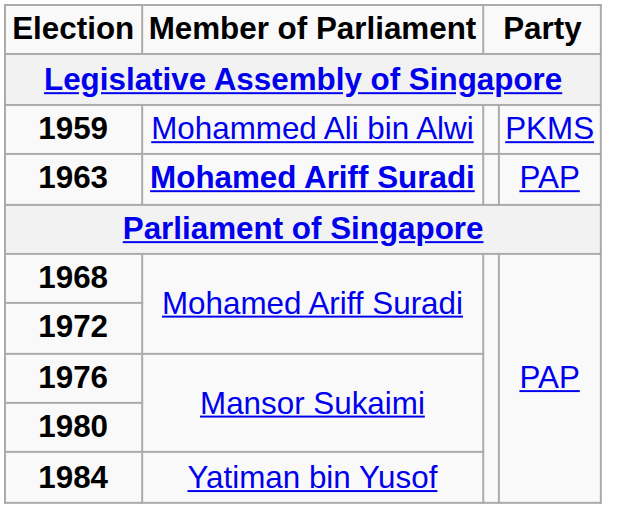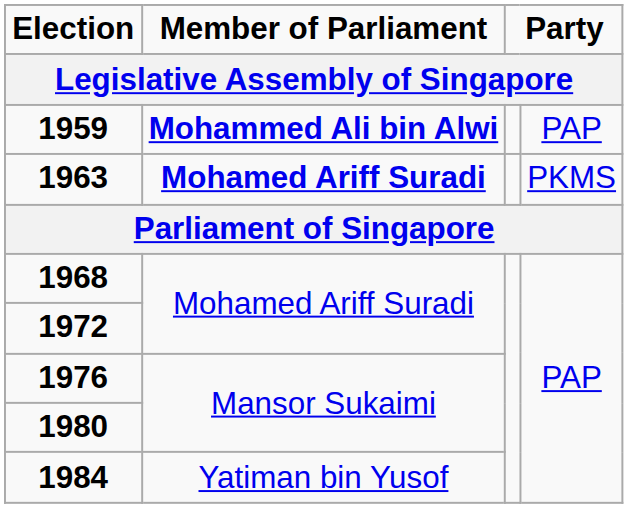(312, 128) normal -> (323, 128) bold
(550, 128) PKMS -> (572, 128) PAP
(550, 178) PAP -> (572, 178) PKMS
